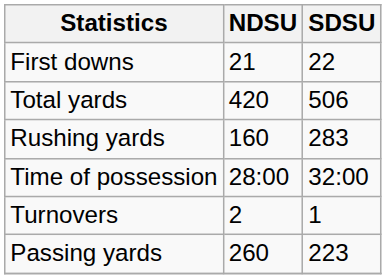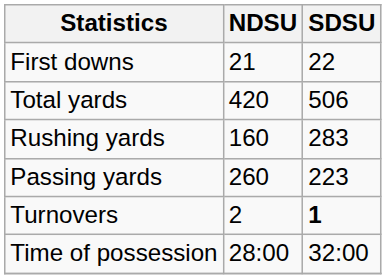rows swapped: (86, 253) <-> (114, 176)
(315, 215) normal -> (315, 215) bold
